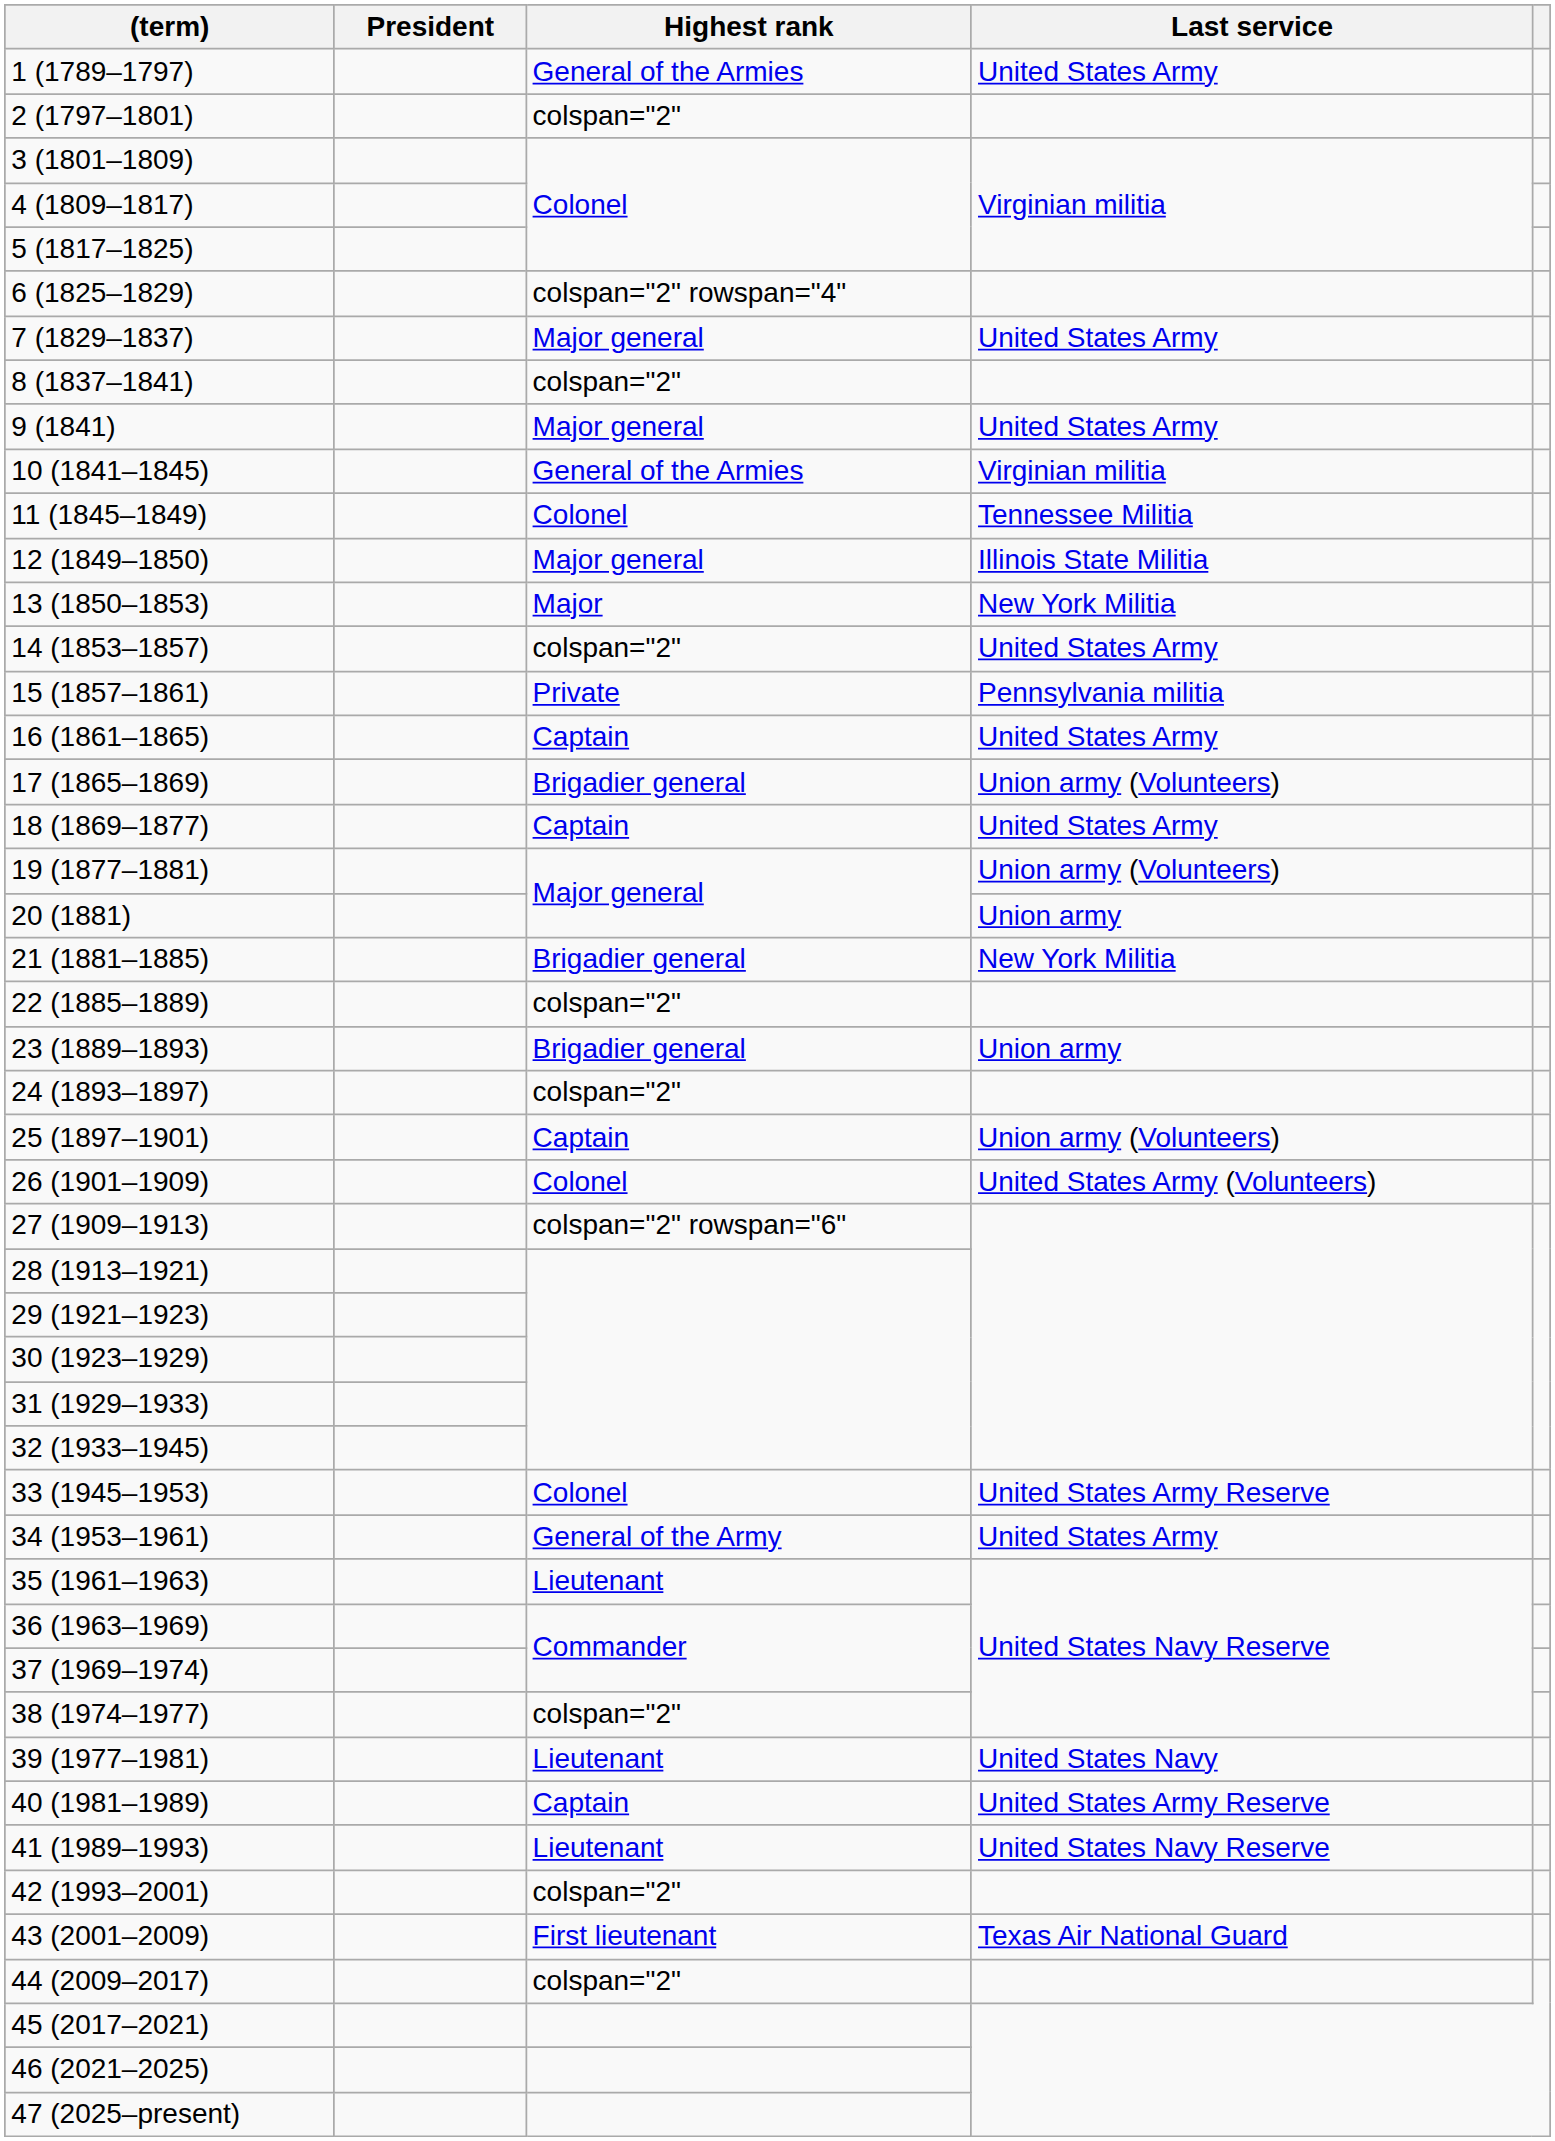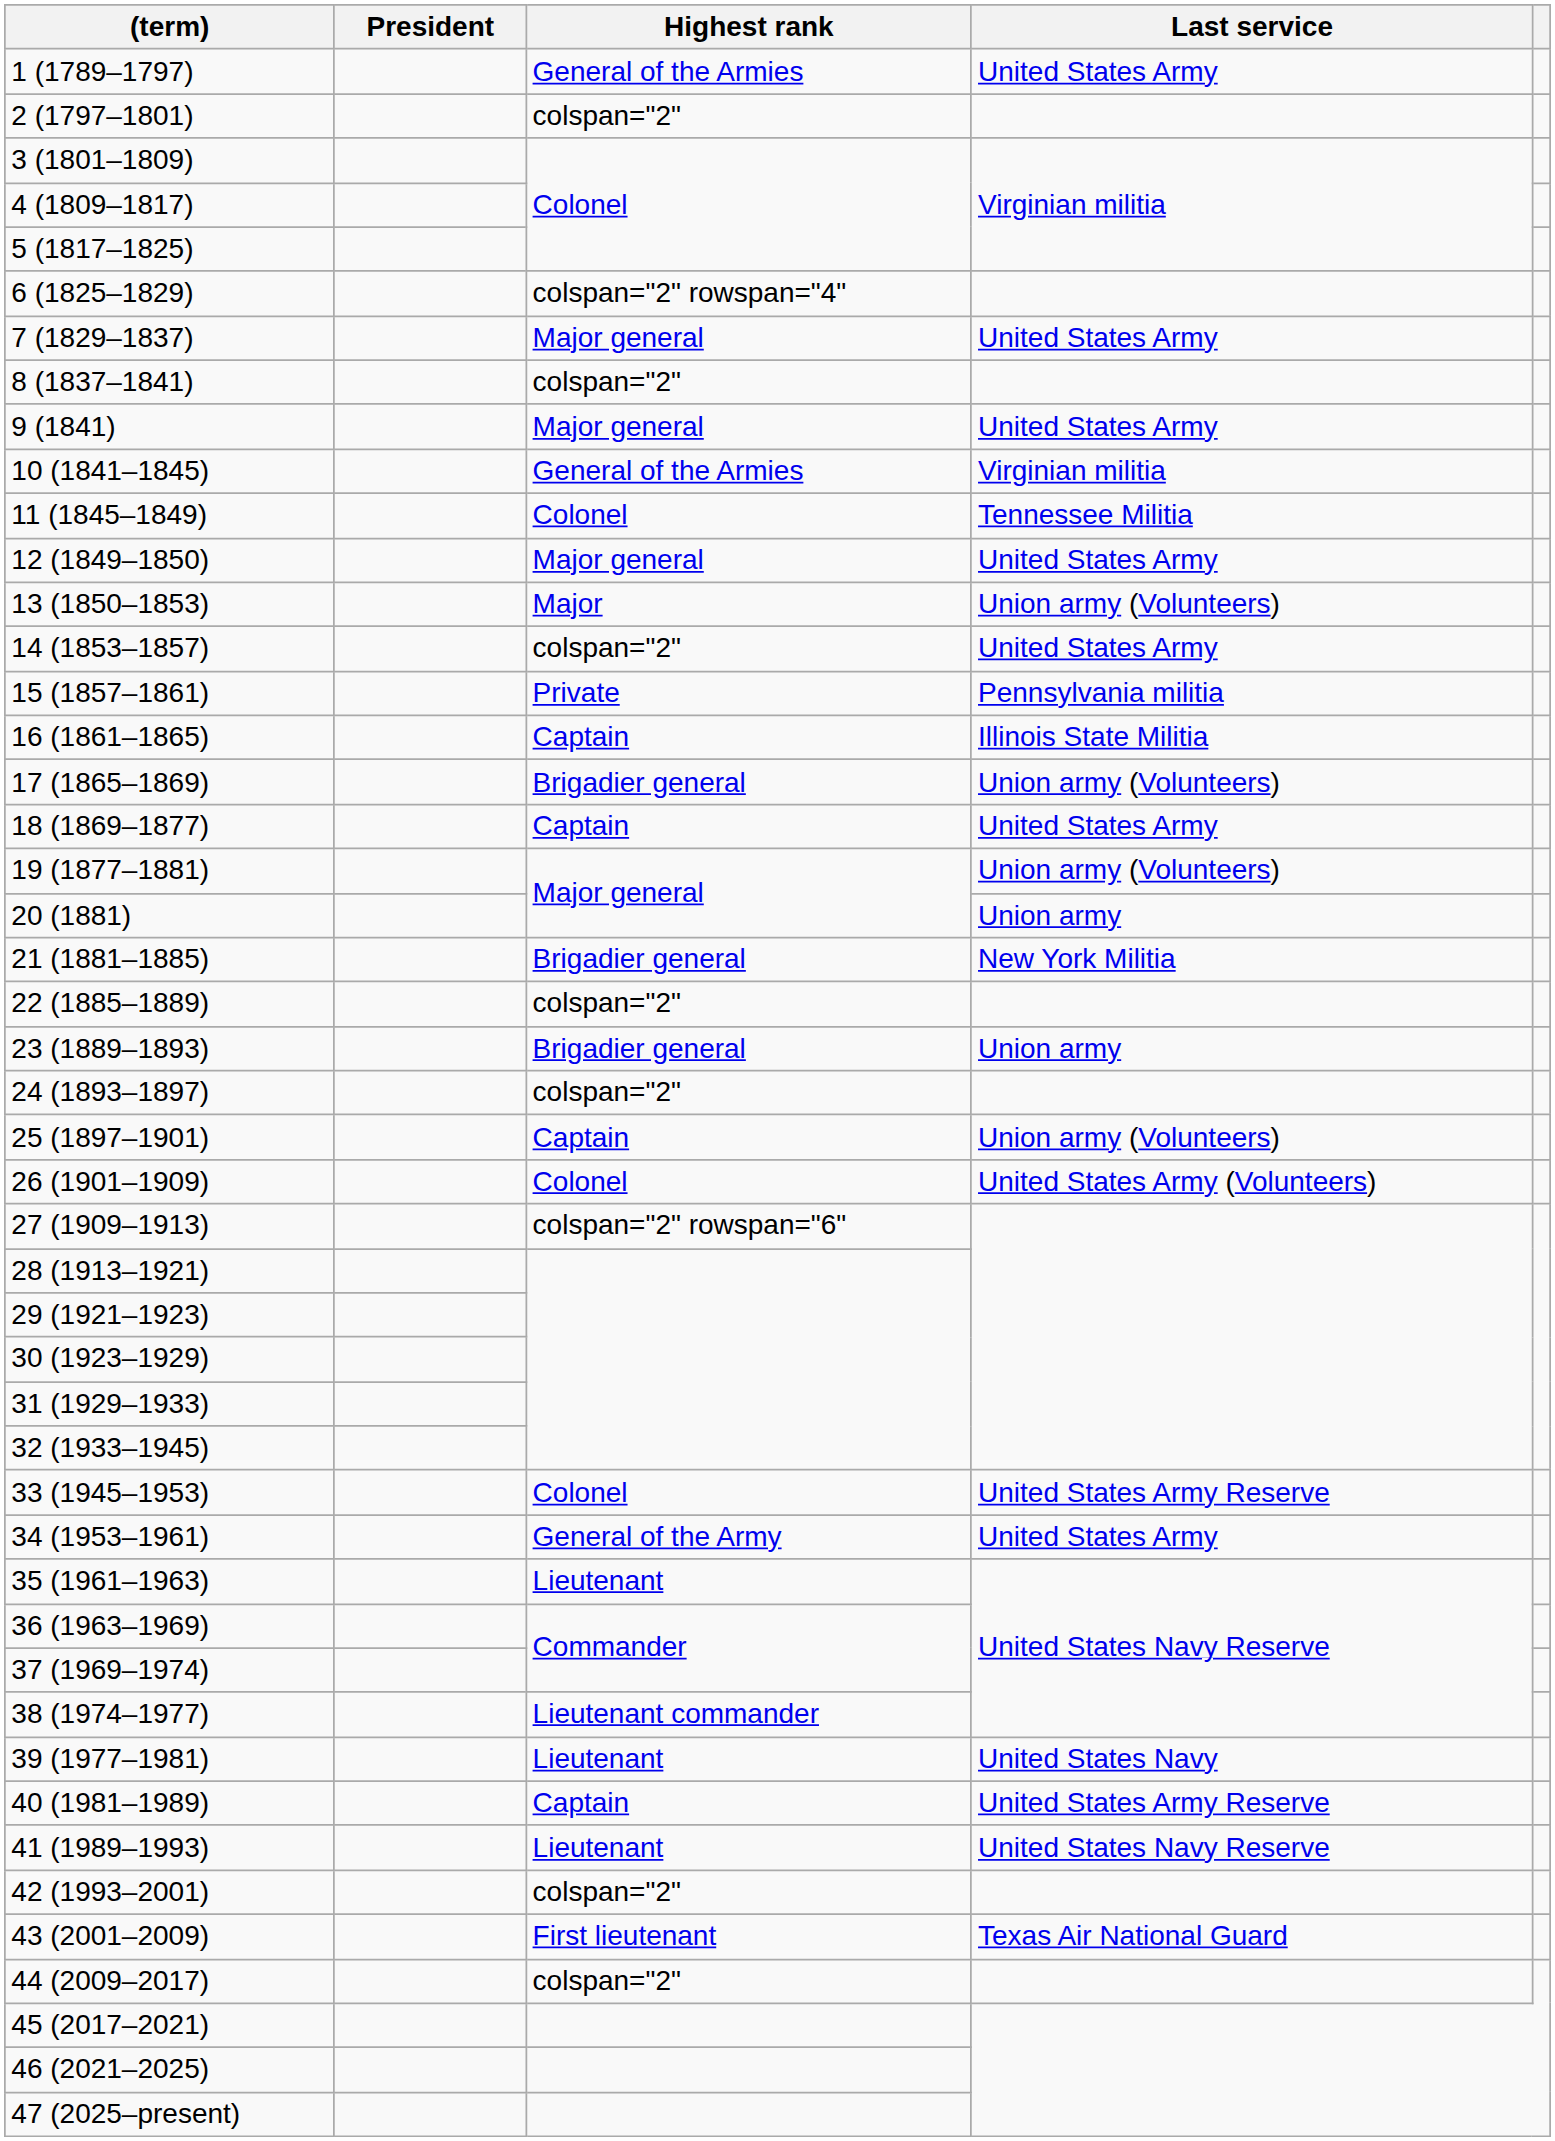(1093, 559) Illinois State Militia -> (1098, 559) United States Army
(1077, 603) New York Militia -> (1129, 603) Union army (Volunteers)
(1098, 737) United States Army -> (1093, 737) Illinois State Militia
(607, 1714) colspan="2" -> (676, 1714) Lieutenant commander
